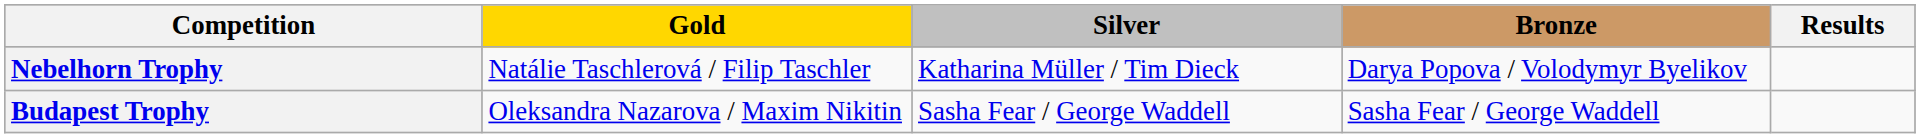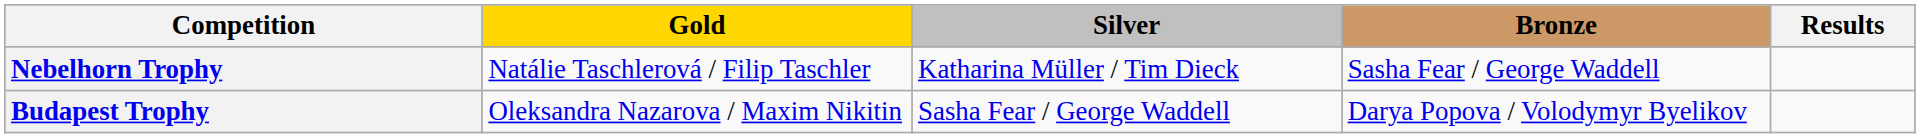(1547, 68) Darya Popova / Volodymyr Byelikov -> (1504, 68) Sasha Fear / George Waddell
(1504, 111) Sasha Fear / George Waddell -> (1547, 111) Darya Popova / Volodymyr Byelikov
